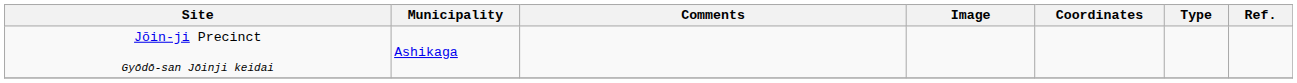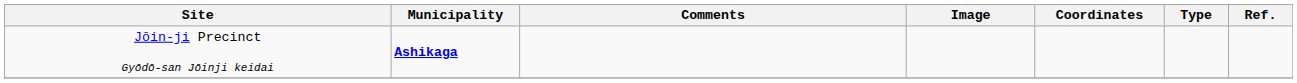(426, 52) normal -> (426, 52) bold
